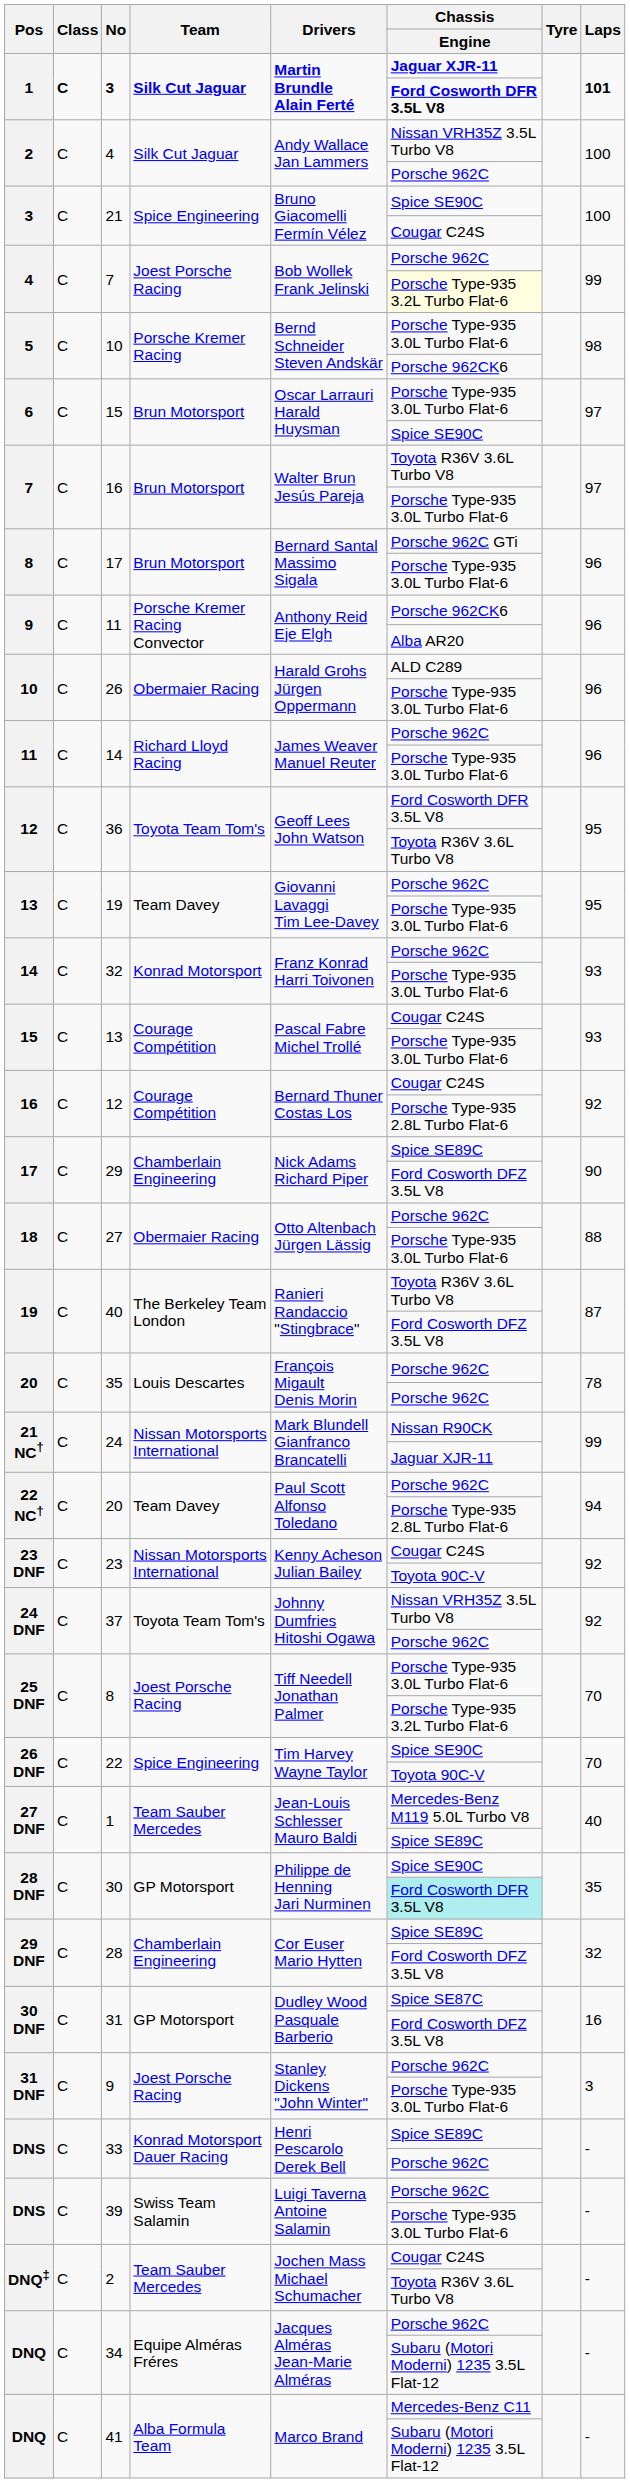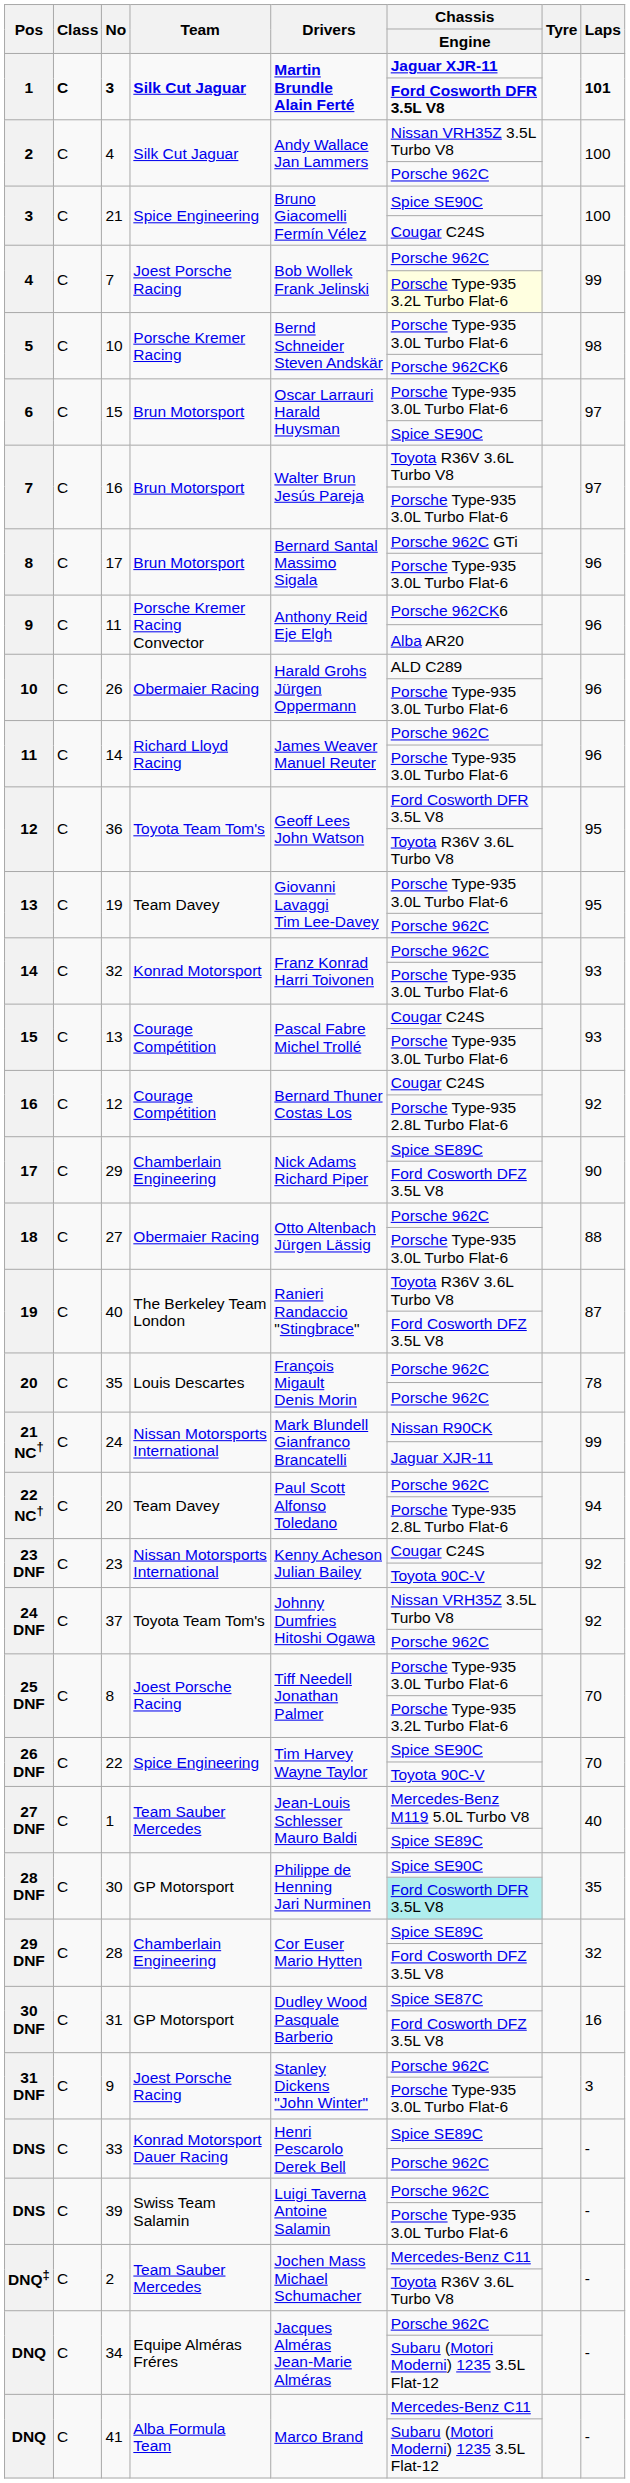(440, 883) Porsche 962C -> (453, 892) Porsche Type-935 3.0L Turbo Flat-6
(453, 917) Porsche Type-935 3.0L Turbo Flat-6 -> (440, 925) Porsche 962C
(438, 2257) Cougar C24S -> (461, 2257) Mercedes-Benz C11
